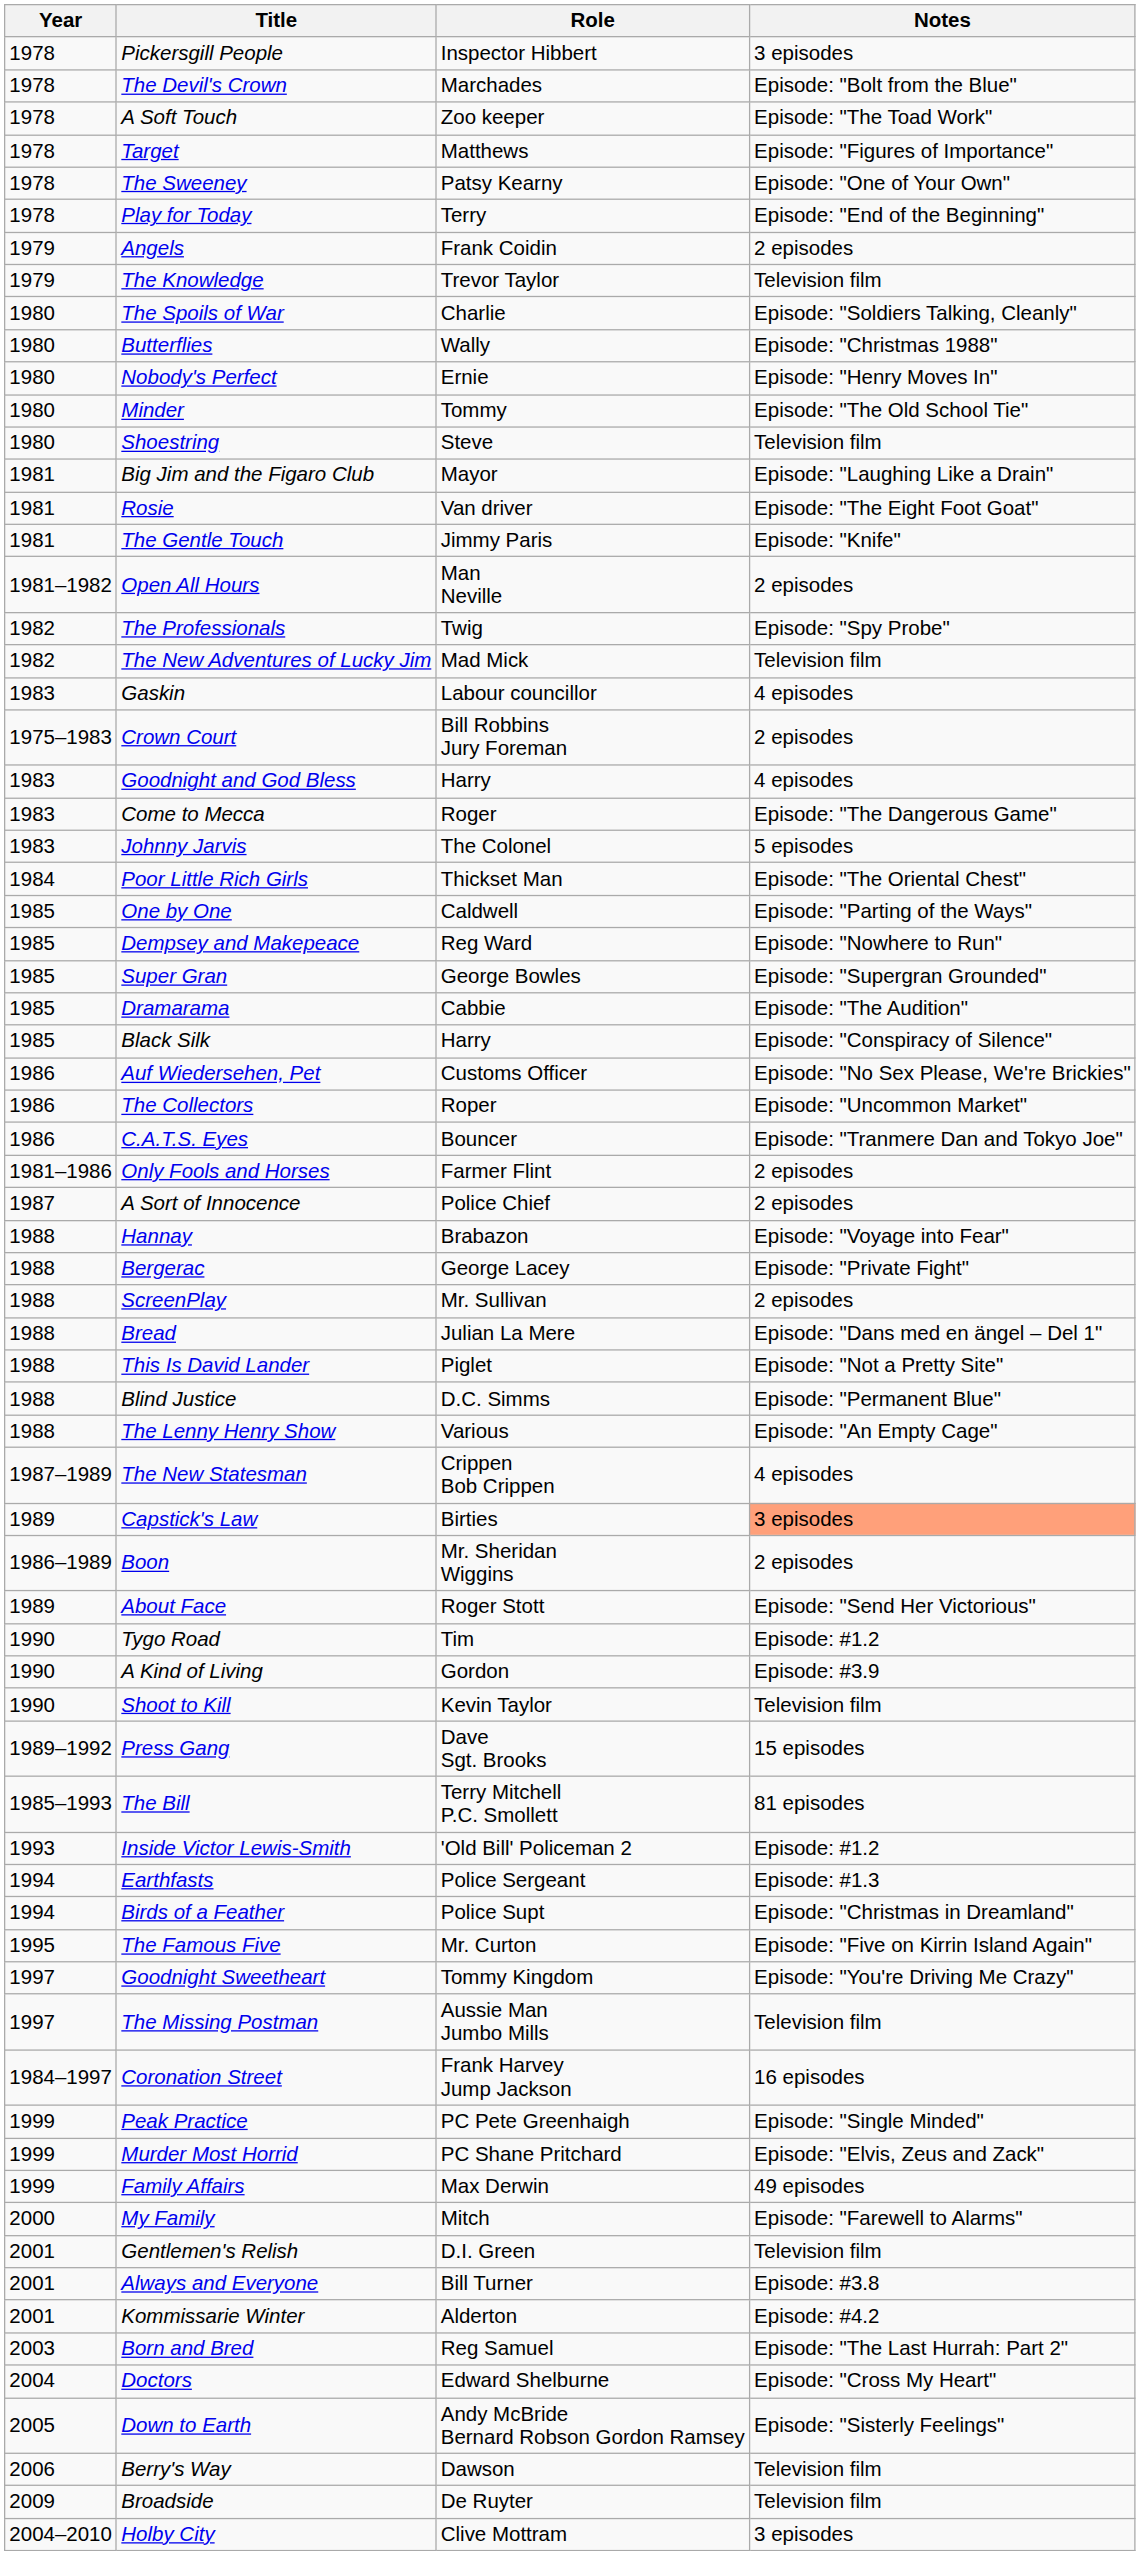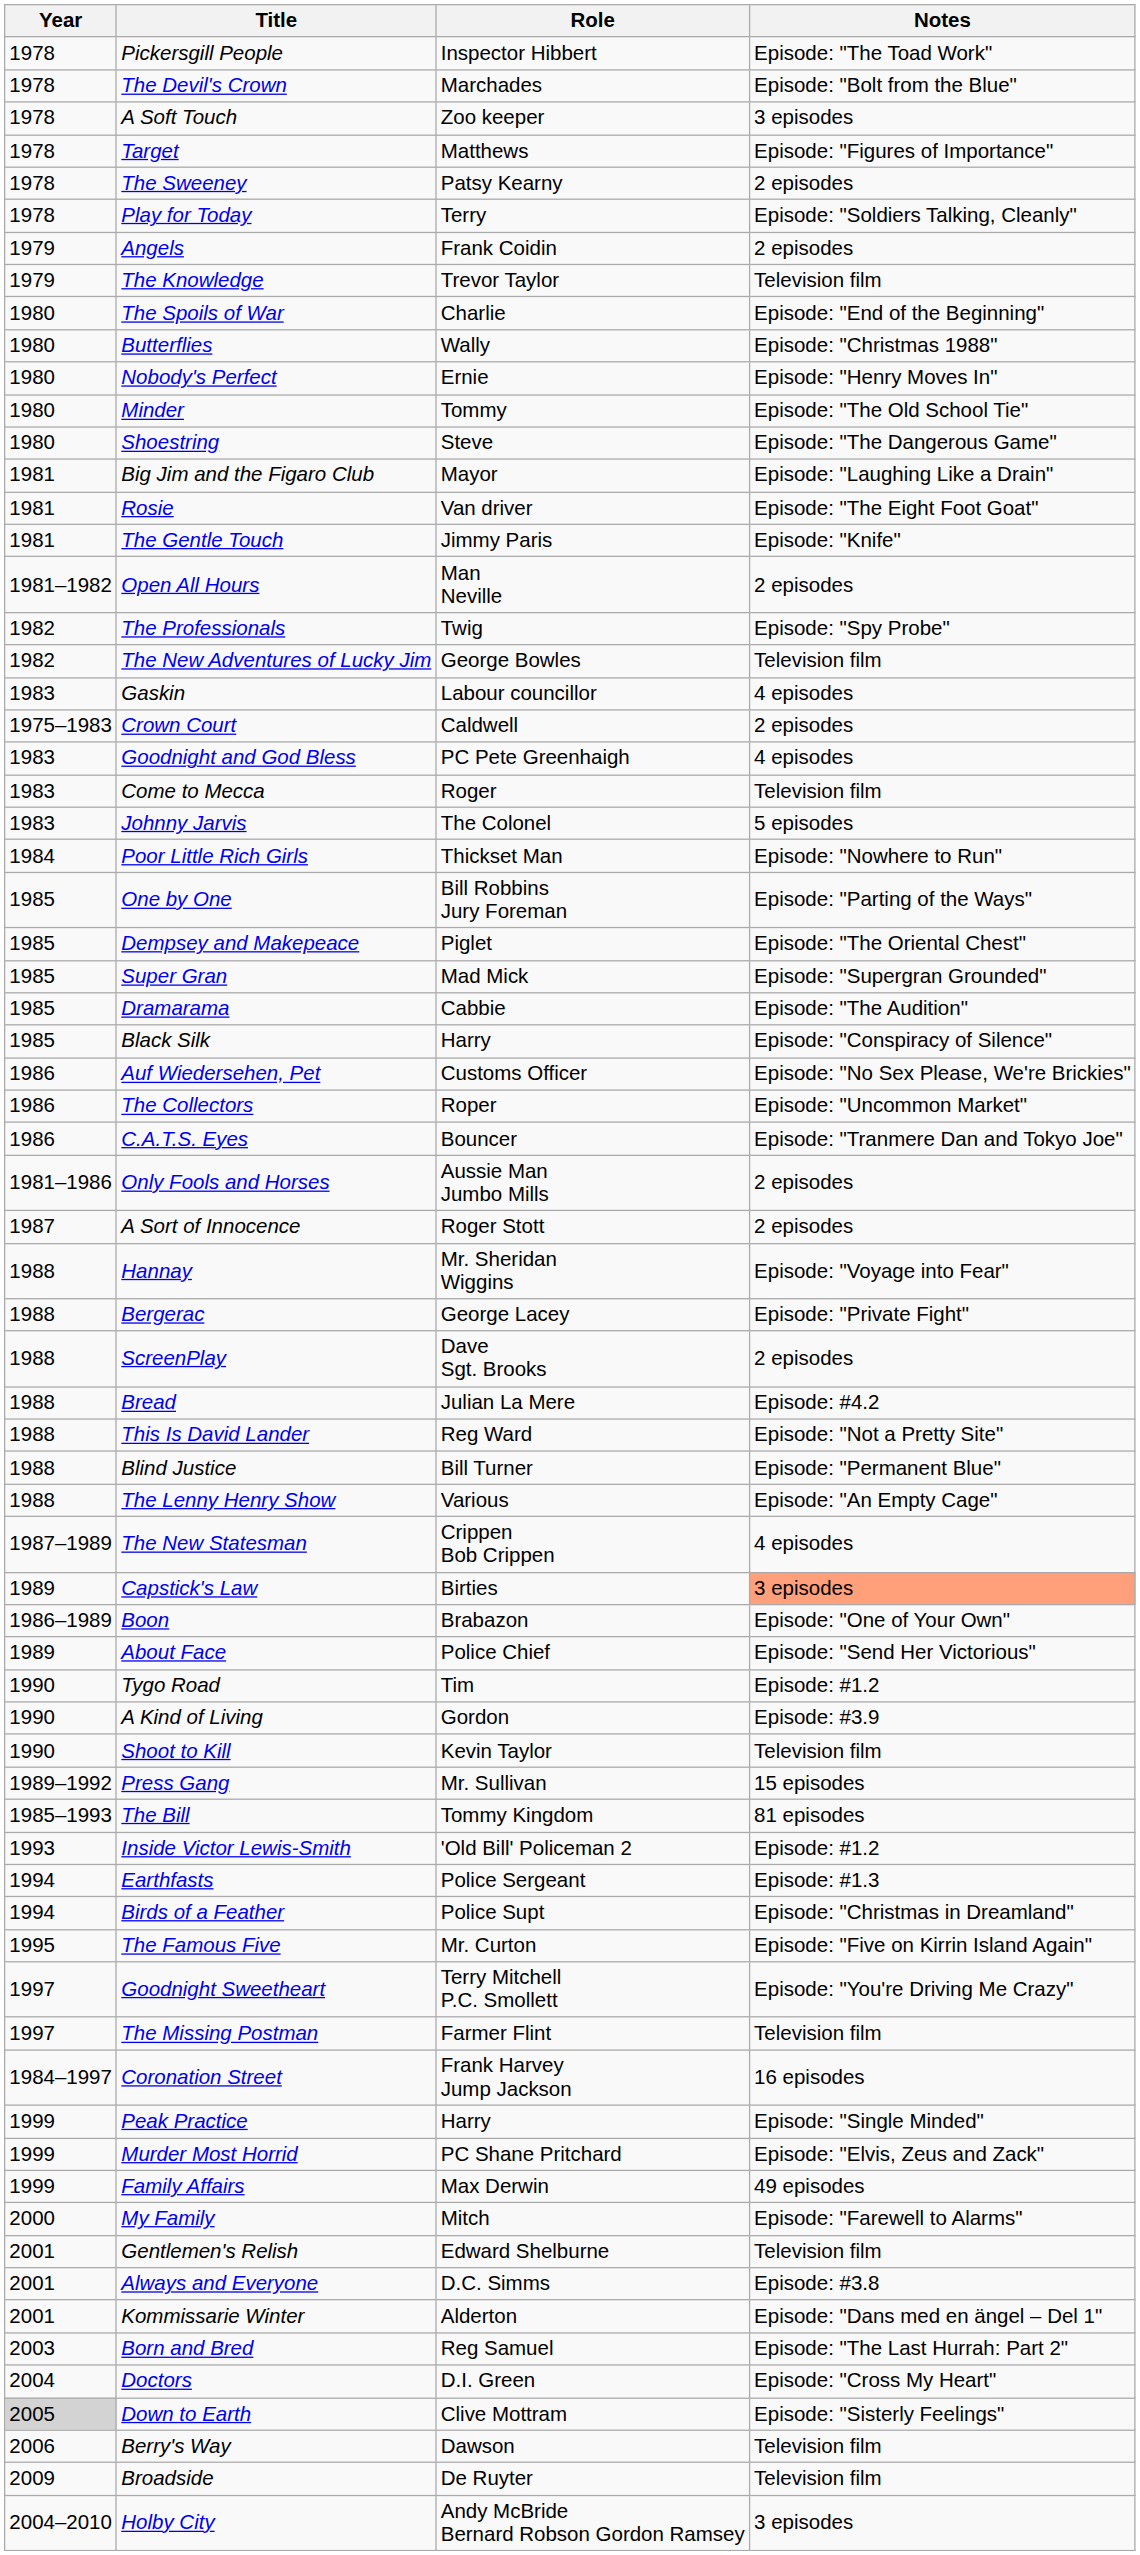(804, 53) 3 episodes -> (873, 53) Episode: "The Toad Work"
(873, 118) Episode: "The Toad Work" -> (804, 118) 3 episodes
(882, 183) Episode: "One of Your Own" -> (804, 183) 2 episodes
(899, 215) Episode: "End of the Beginning" -> (915, 215) Episode: "Soldiers Talking, Cleanly"
(915, 313) Episode: "Soldiers Talking, Cleanly" -> (899, 313) Episode: "End of the Beginning"
(818, 442) Television film -> (905, 442) Episode: "The Dangerous Game"
(485, 660) Mad Mick -> (511, 660) George Bowles
(504, 737) Bill Robbins Jury Foreman -> (479, 725) Caldwell
(466, 781) Harry -> (535, 758) PC Pete Greenhaigh
(905, 813) Episode: "The Dangerous Game" -> (818, 790) Television film
(890, 878) Episode: "The Oriental Chest" -> (878, 855) Episode: "Nowhere to Run"
(479, 911) Caldwell -> (504, 899) Bill Robbins Jury Foreman
(486, 943) Reg Ward -> (466, 943) Piglet
(878, 943) Episode: "Nowhere to Run" -> (890, 943) Episode: "The Oriental Chest"
(511, 976) George Bowles -> (485, 976) Mad Mick
(496, 1171) Farmer Flint -> (495, 1182) Aussie Man Jumbo Mills
(495, 1203) Police Chief -> (493, 1226) Roger Stott
(485, 1236) Brabazon -> (499, 1270) Mr. Sheridan Wiggins
(494, 1301) Mr. Sullivan -> (494, 1358) Dave Sgt. Brooks
(928, 1333) Episode: "Dans med en ängel – Del 1" -> (817, 1402) Episode: #4.2
(466, 1366) Piglet -> (486, 1435) Reg Ward
(495, 1398) D.C. Simms -> (487, 1467) Bill Turner
(499, 1562) Mr. Sheridan Wiggins -> (485, 1620) Brabazon
(804, 1562) 2 episodes -> (882, 1620) Episode: "One of Your Own"
(493, 1606) Roger Stott -> (495, 1653) Police Chief
(494, 1748) Dave Sgt. Brooks -> (494, 1782) Mr. Sullivan
(501, 1803) Terry Mitchell P.C. Smollett -> (517, 1815) Tommy Kingdom
(517, 1977) Tommy Kingdom -> (501, 1989) Terry Mitchell P.C. Smollett
(495, 2021) Aussie Man Jumbo Mills -> (496, 2033) Farmer Flint
(535, 2121) PC Pete Greenhaigh -> (466, 2121) Harry
(488, 2251) D.I. Green -> (525, 2251) Edward Shelburne
(487, 2283) Bill Turner -> (495, 2283) D.C. Simms
(817, 2316) Episode: #4.2 -> (928, 2316) Episode: "Dans med en ängel – Del 1"
(525, 2381) Edward Shelburne -> (488, 2381) D.I. Green
(32, 2425) no background -> (32, 2413) lightgrey background
(593, 2425) Andy McBride Bernard Robson Gordon Ramsey -> (504, 2413) Clive Mottram
(504, 2534) Clive Mottram -> (593, 2522) Andy McBride Bernard Robson Gordon Ramsey
